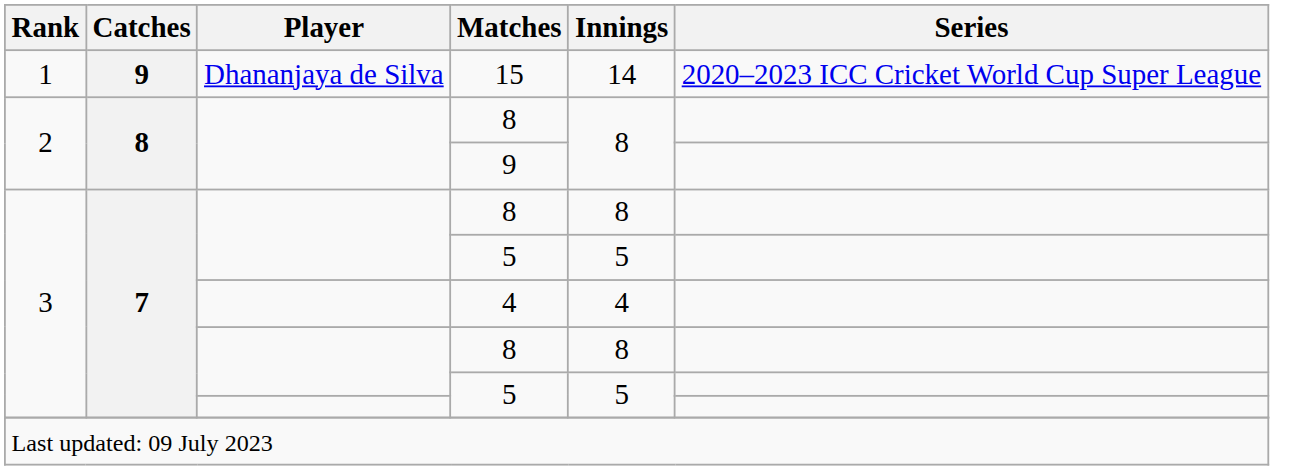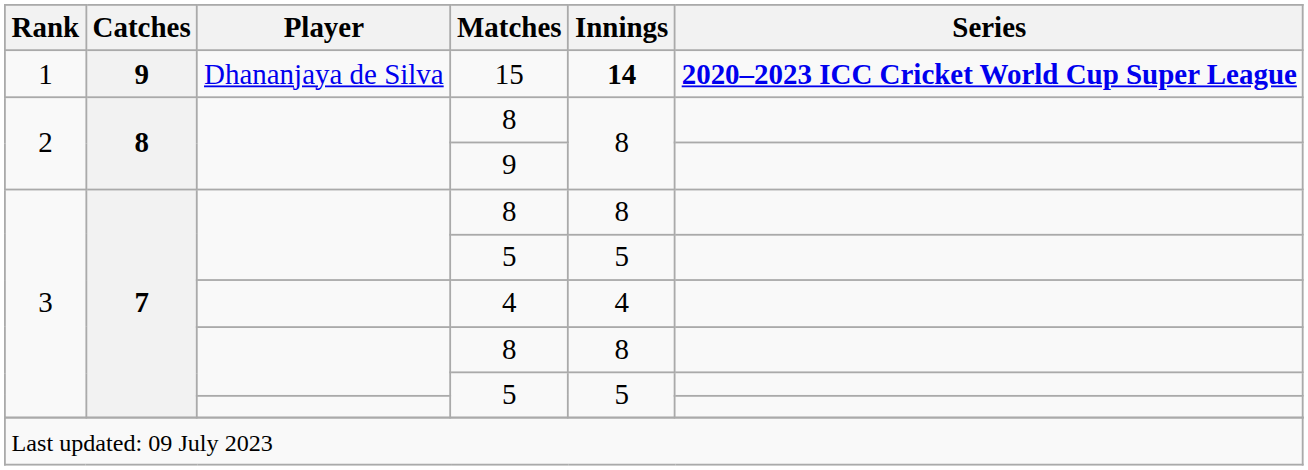(622, 73) normal -> (622, 73) bold
(971, 73) normal -> (989, 73) bold
